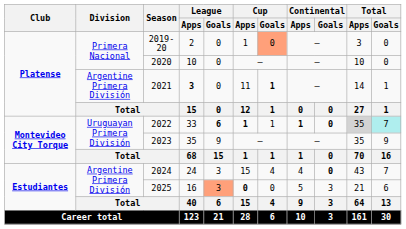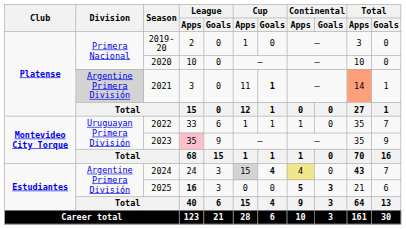(272, 44) lightsalmon background -> (272, 44) no background
(110, 86) no background -> (110, 86) lightgrey background
(191, 86) bold -> (191, 86) normal
(359, 86) no background -> (359, 86) lightsalmon background
(218, 125) bold -> (218, 125) normal
(245, 125) bold -> (245, 125) normal
(301, 125) bold -> (301, 125) normal
(331, 125) bold -> (331, 125) normal
(359, 125) lightgrey background -> (359, 125) no background
(386, 125) paleturquoise background -> (386, 125) no background
(192, 141) no background -> (192, 141) pink background
(245, 172) no background -> (245, 172) lightgrey background
(272, 172) normal -> (272, 172) bold
(301, 172) no background -> (301, 172) khaki background
(331, 172) bold -> (331, 172) normal
(359, 172) normal -> (359, 172) bold
(192, 188) normal -> (192, 188) bold
(218, 188) lightsalmon background -> (218, 188) no background
(245, 188) bold -> (245, 188) normal
(301, 188) normal -> (301, 188) bold
(331, 188) normal -> (331, 188) bold
